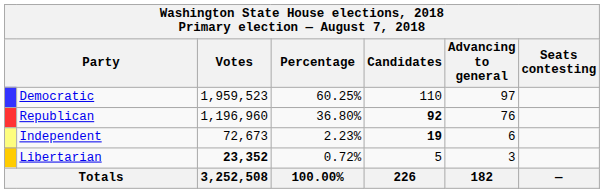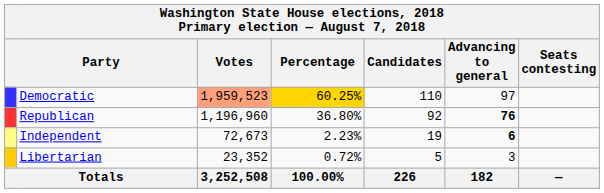(234, 98) no background -> (234, 98) lightsalmon background
(339, 98) no background -> (339, 98) gold background
(435, 118) bold -> (435, 118) normal
(508, 118) normal -> (508, 118) bold
(435, 138) bold -> (435, 138) normal
(512, 138) normal -> (512, 138) bold
(245, 158) bold -> (245, 158) normal
